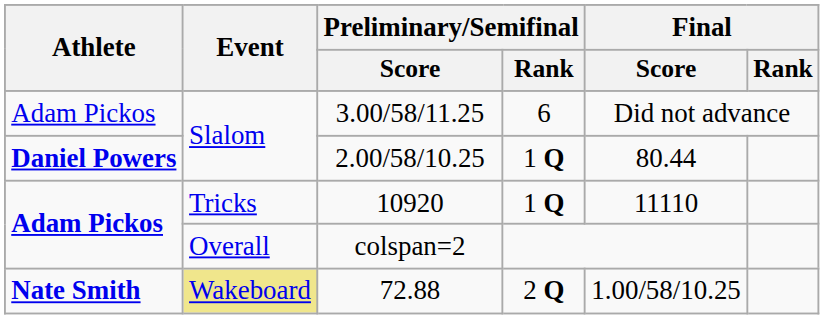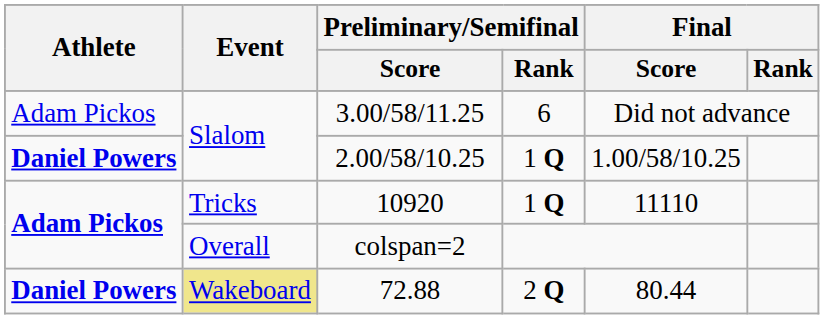(666, 157) 80.44 -> (666, 157) 1.00/58/10.25
(76, 291) Nate Smith -> (94, 291) Daniel Powers
(666, 291) 1.00/58/10.25 -> (666, 291) 80.44
